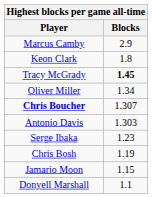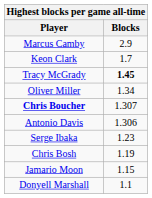(126, 59) 1.8 -> (126, 59) 1.7
(126, 122) 1.303 -> (126, 122) 1.306
